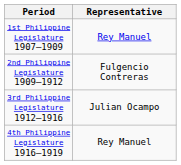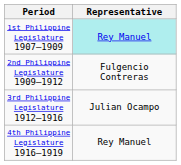(124, 37) no background -> (124, 37) paleturquoise background
